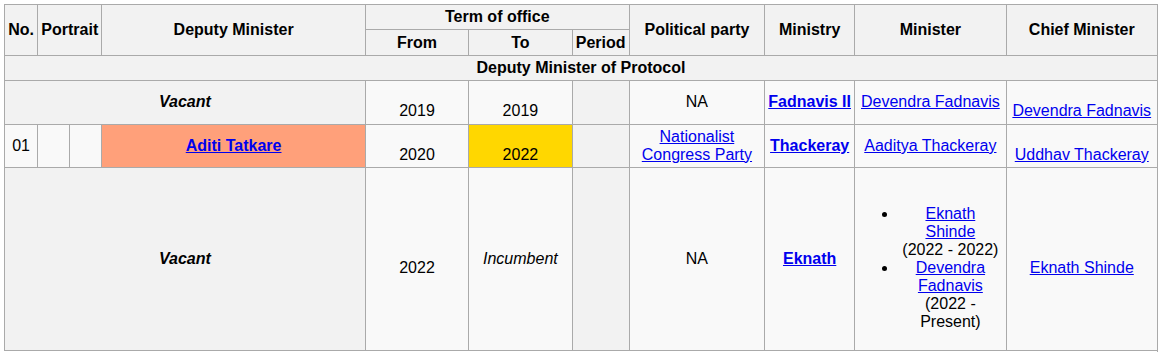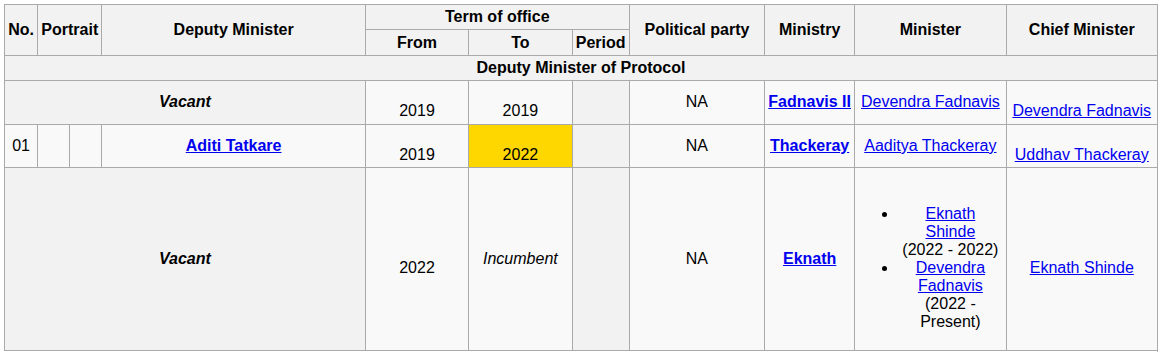(234, 145) lightsalmon background -> (234, 145) no background
(417, 154) 2020 -> (417, 154) 2019
(697, 145) Nationalist Congress Party -> (697, 145) NA
